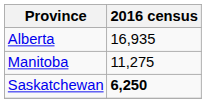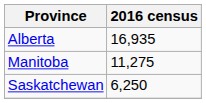(129, 86) bold -> (129, 86) normal
